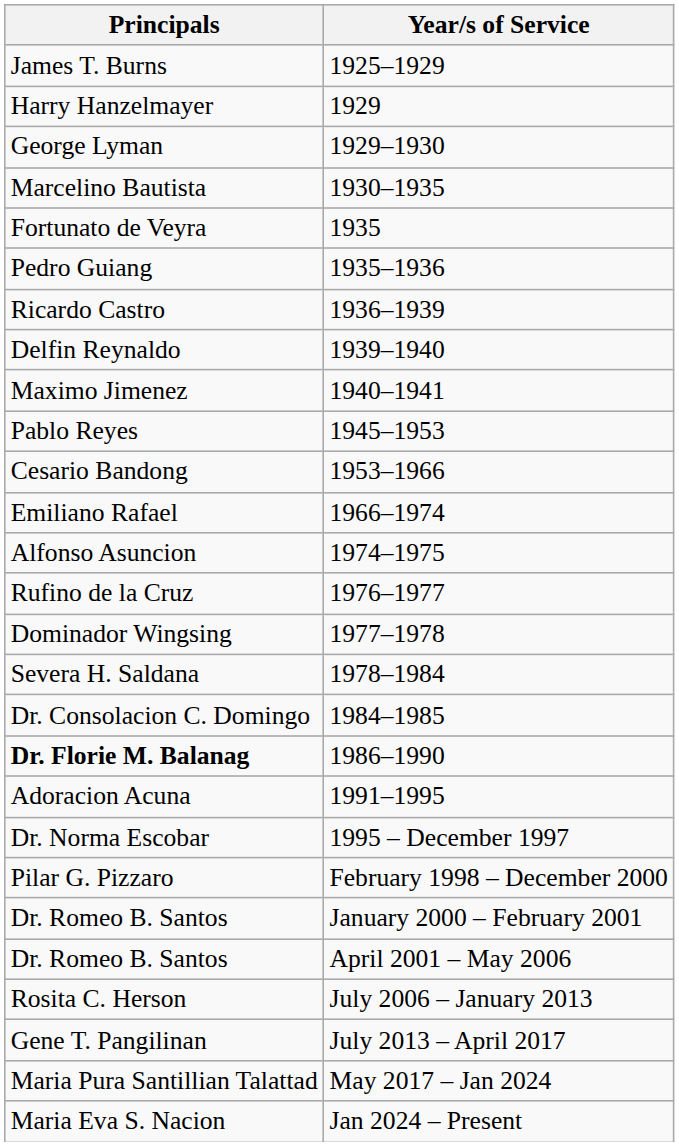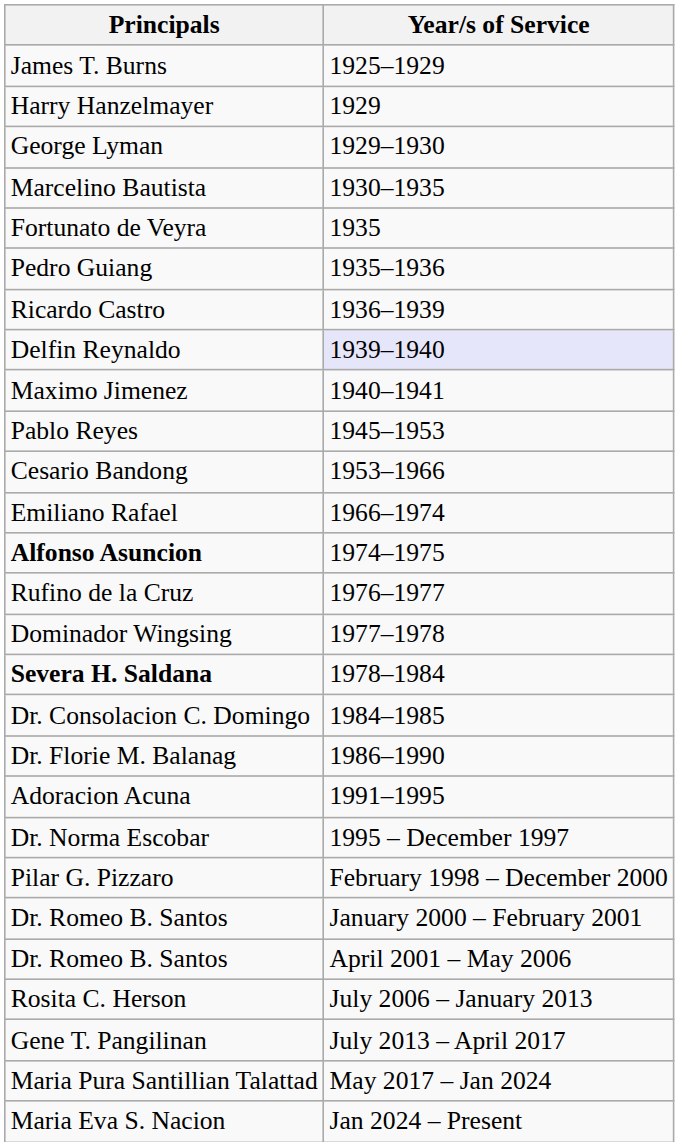(387, 349) no background -> (387, 349) lavender background
(104, 552) normal -> (106, 552) bold
(105, 674) normal -> (111, 674) bold
(130, 755) bold -> (123, 755) normal
